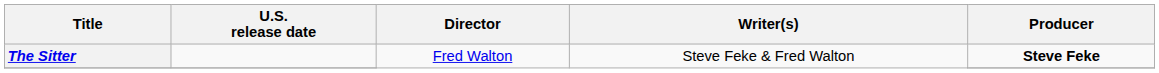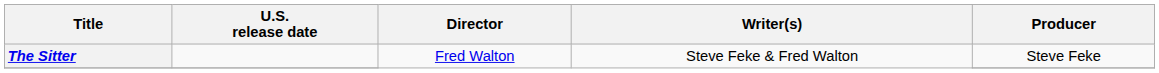(1061, 56) bold -> (1064, 56) normal
